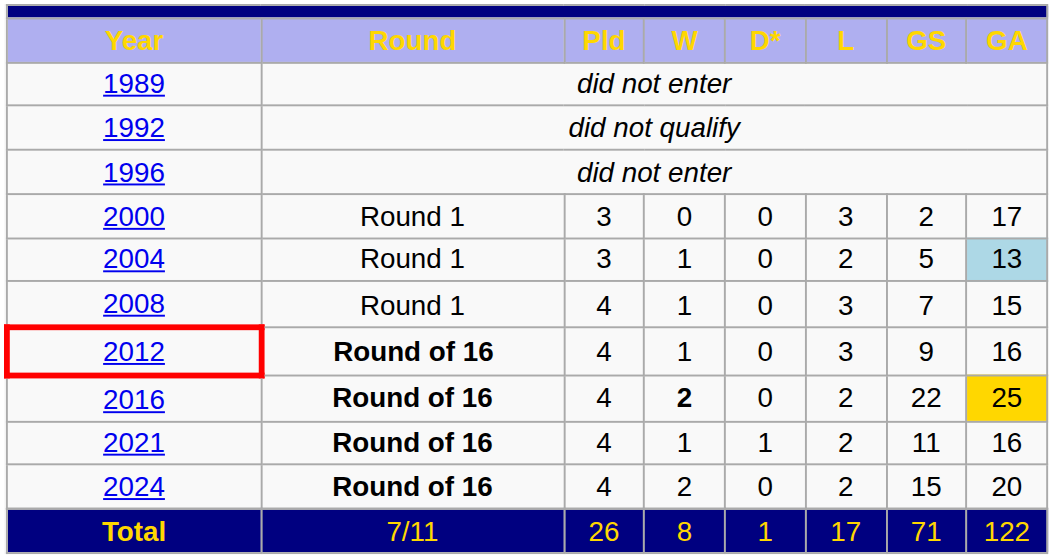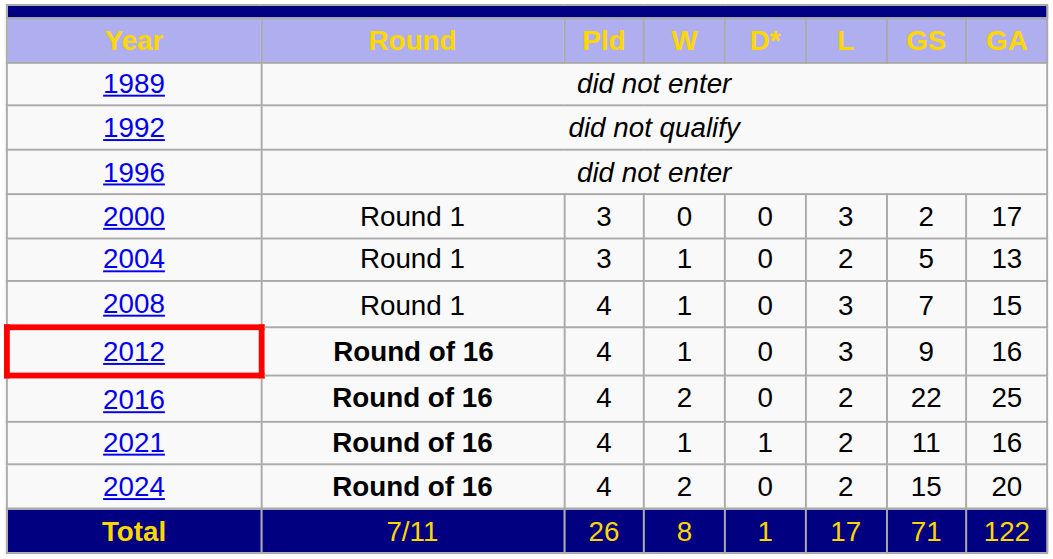(1007, 260) lightblue background -> (1007, 260) no background
(685, 398) bold -> (685, 398) normal
(1007, 398) gold background -> (1007, 398) no background
